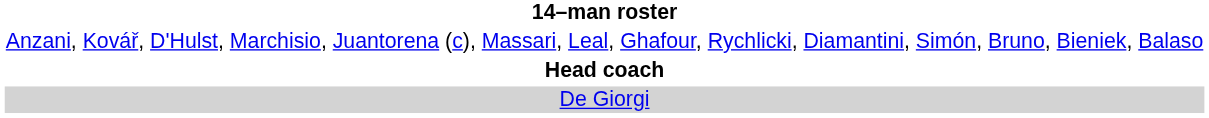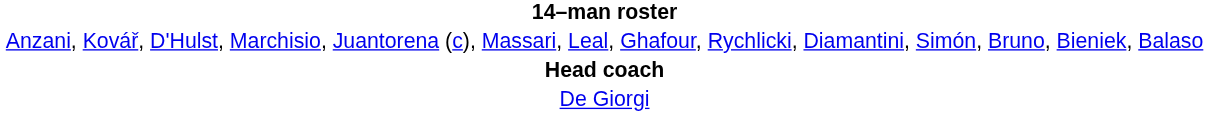(605, 99) lightgrey background -> (605, 99) no background
